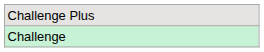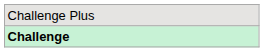(37, 36) normal -> (38, 36) bold
